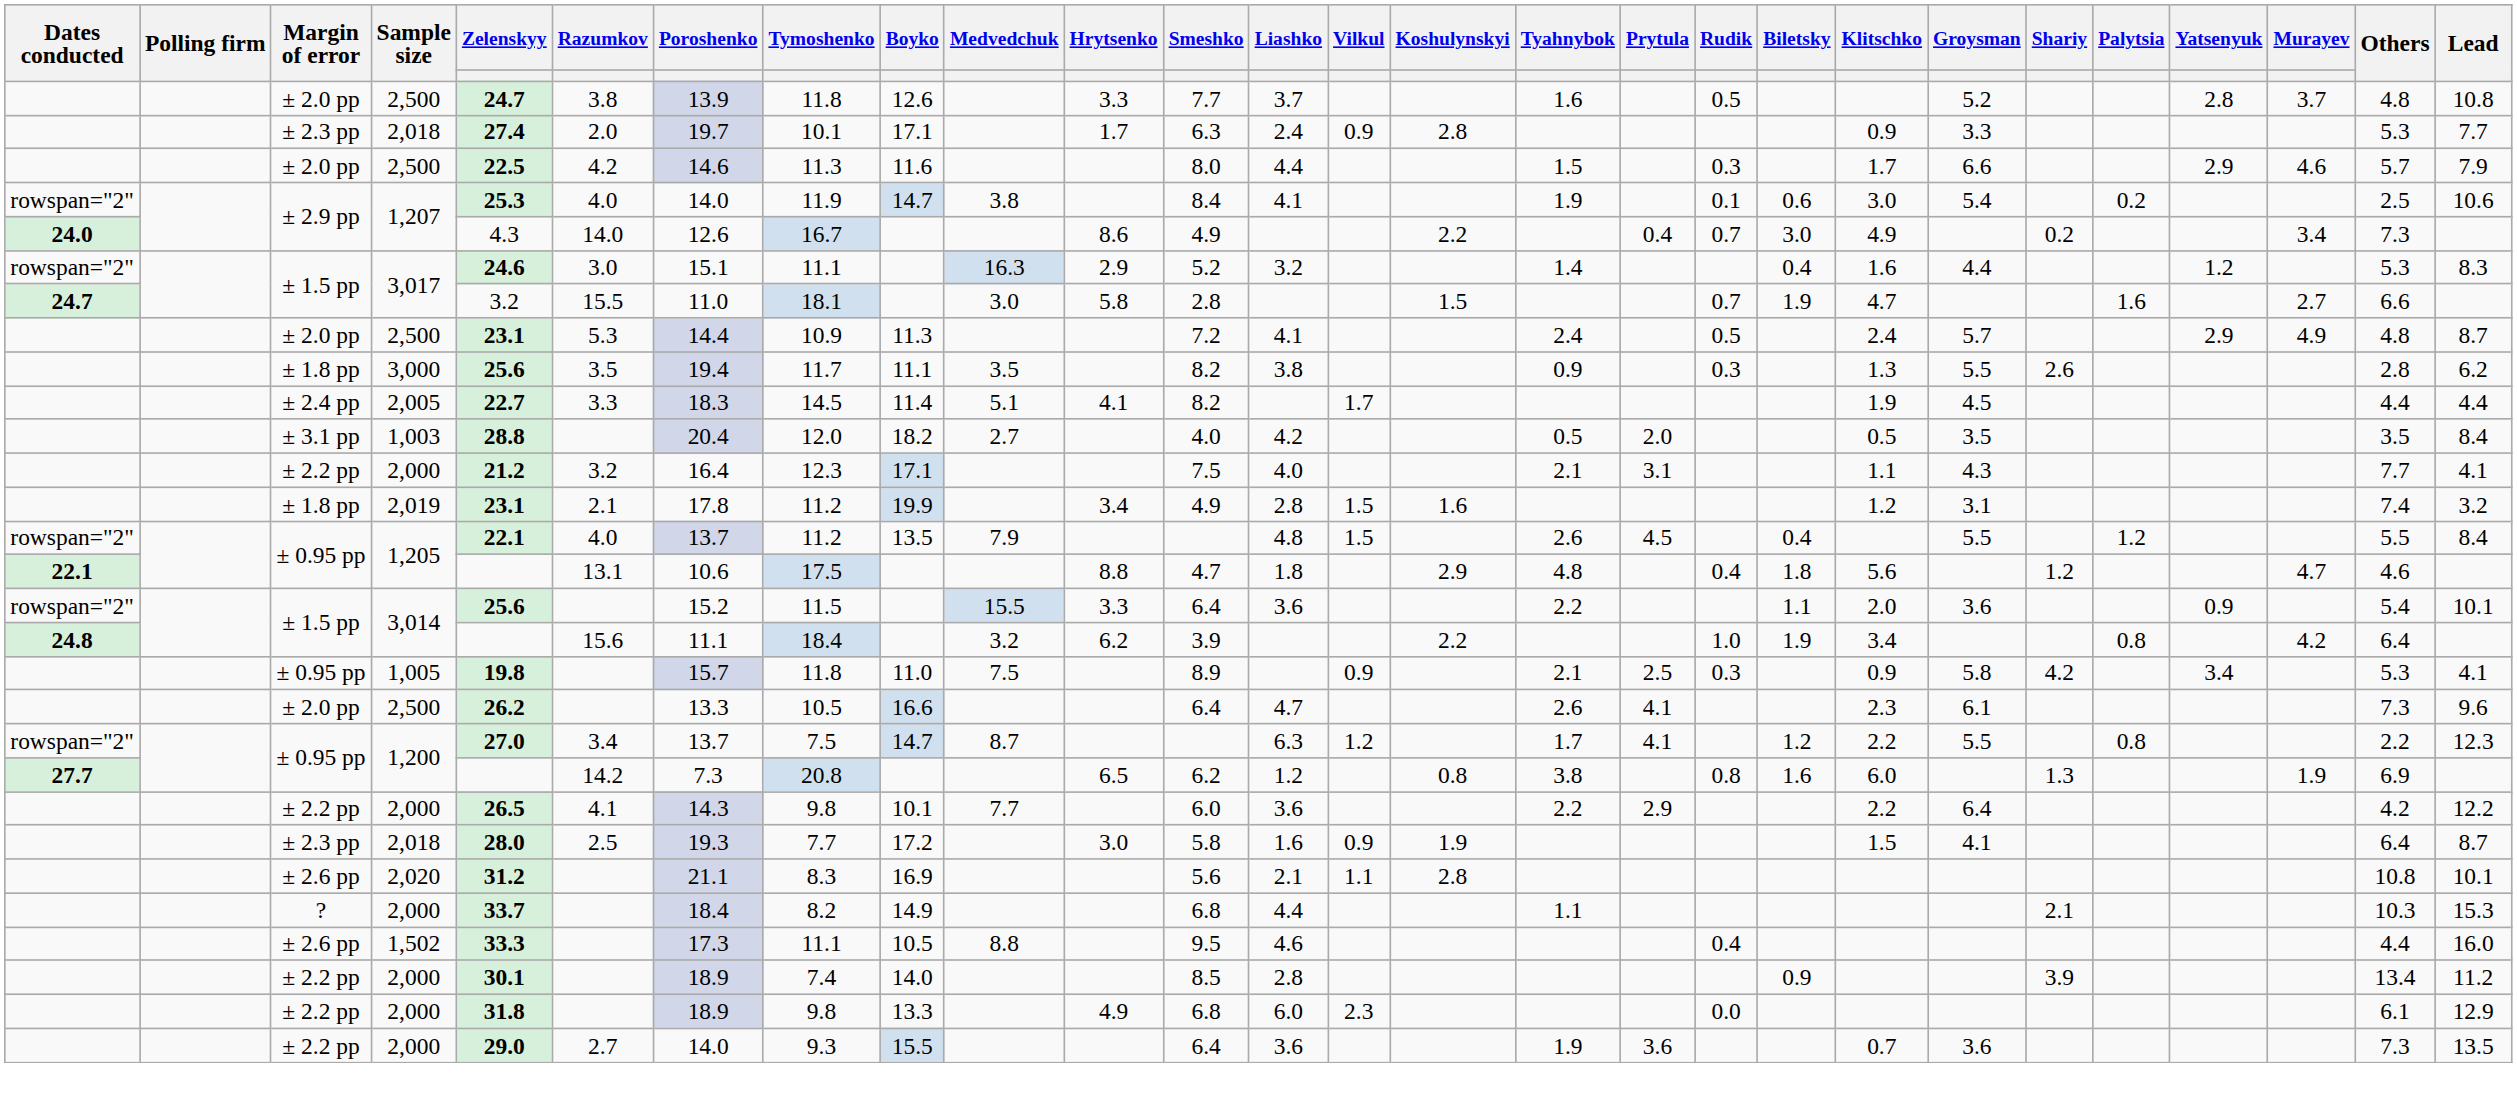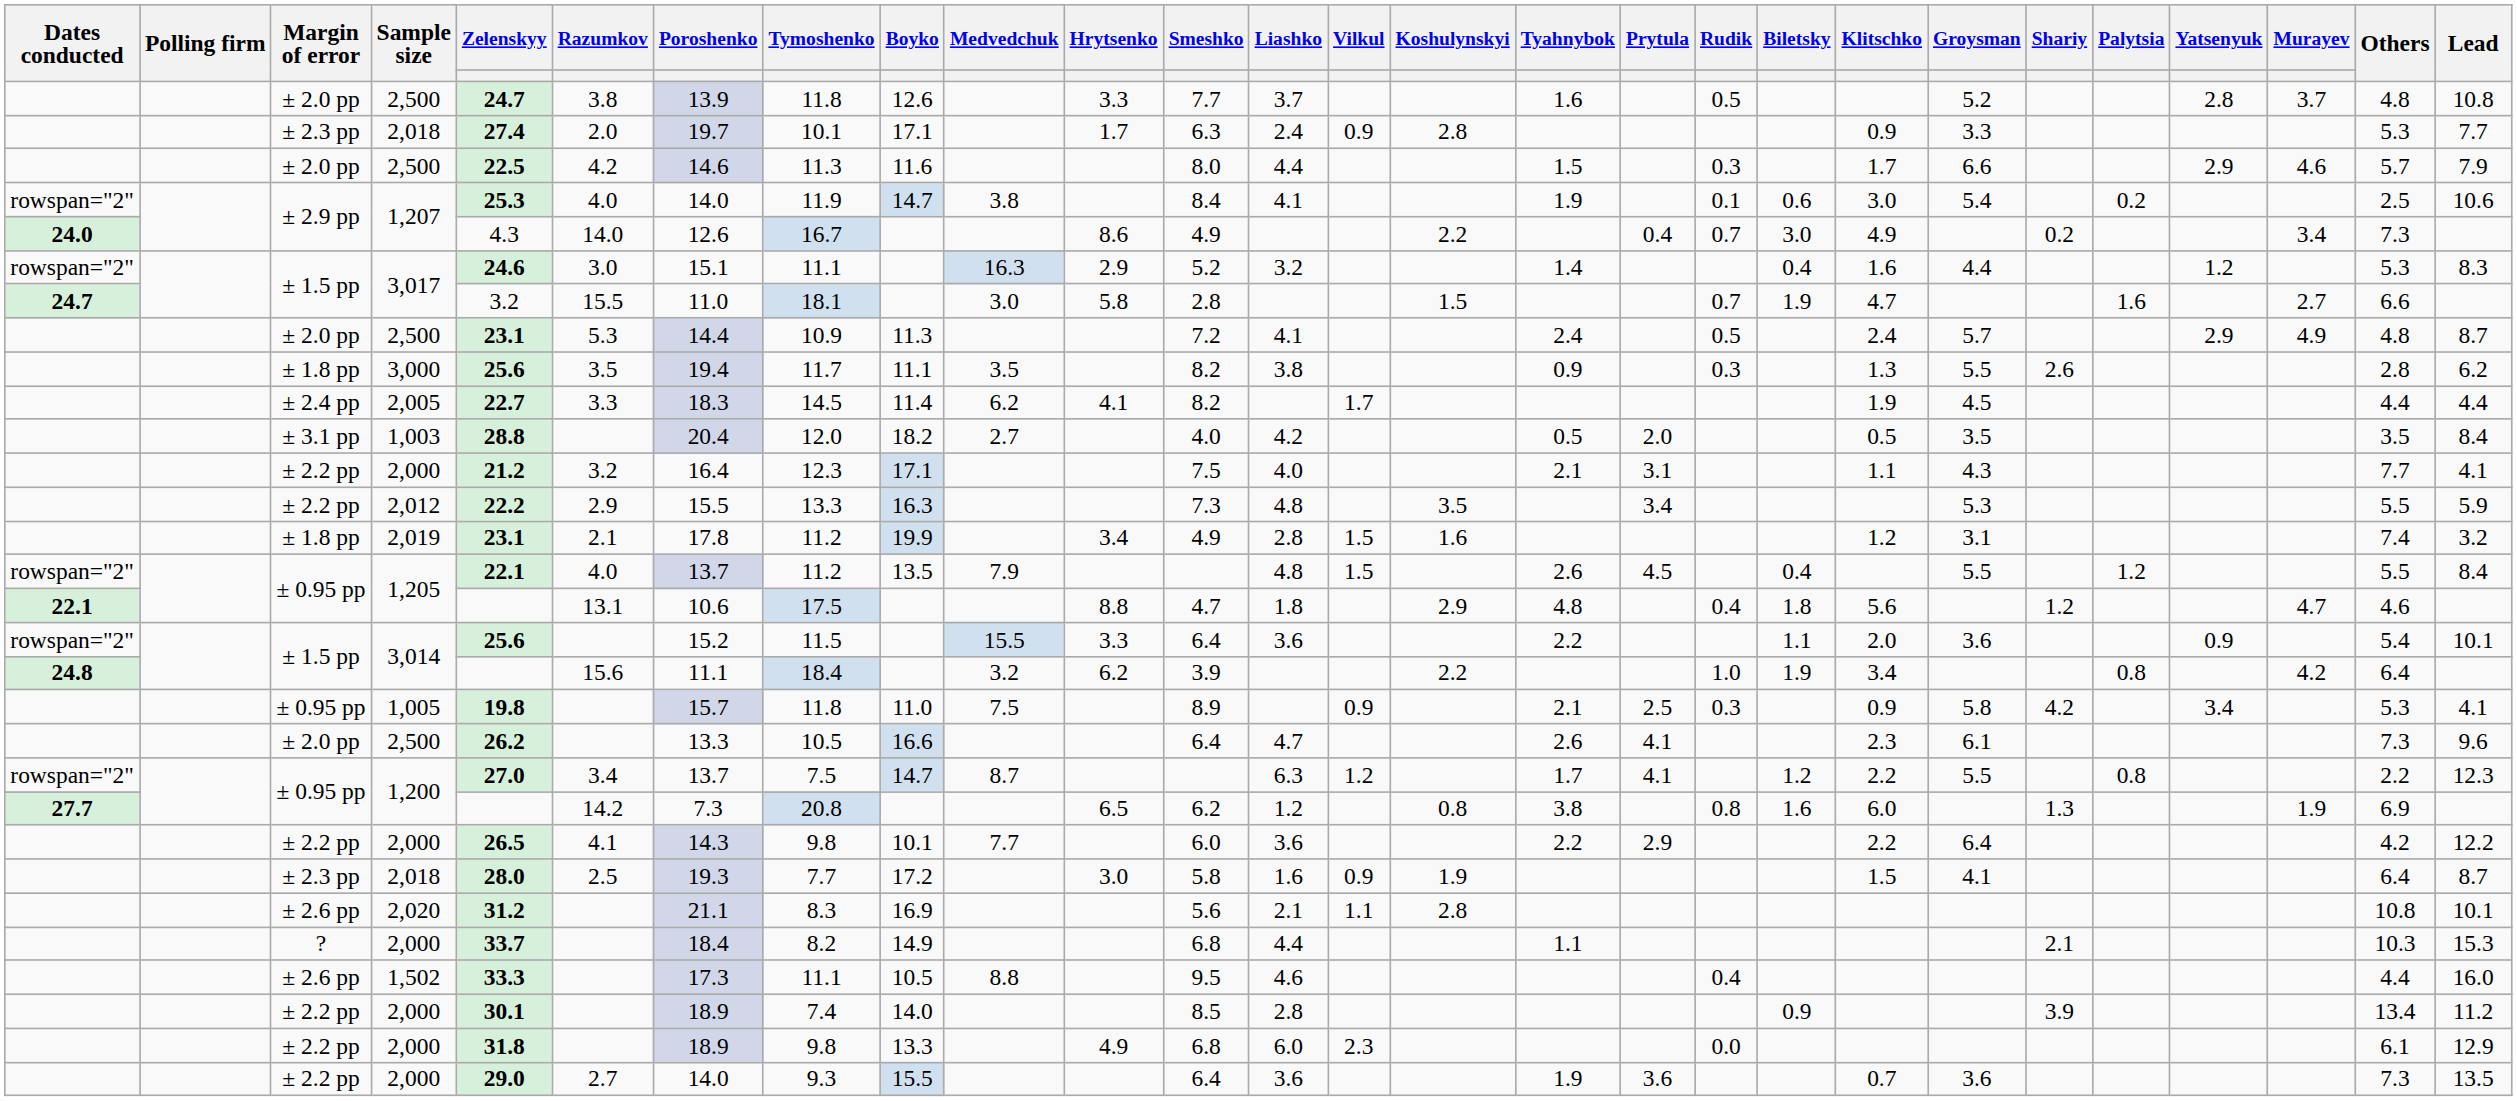(1004, 403) 5.1 -> (1004, 403) 6.2
+ row: (72, 504)
